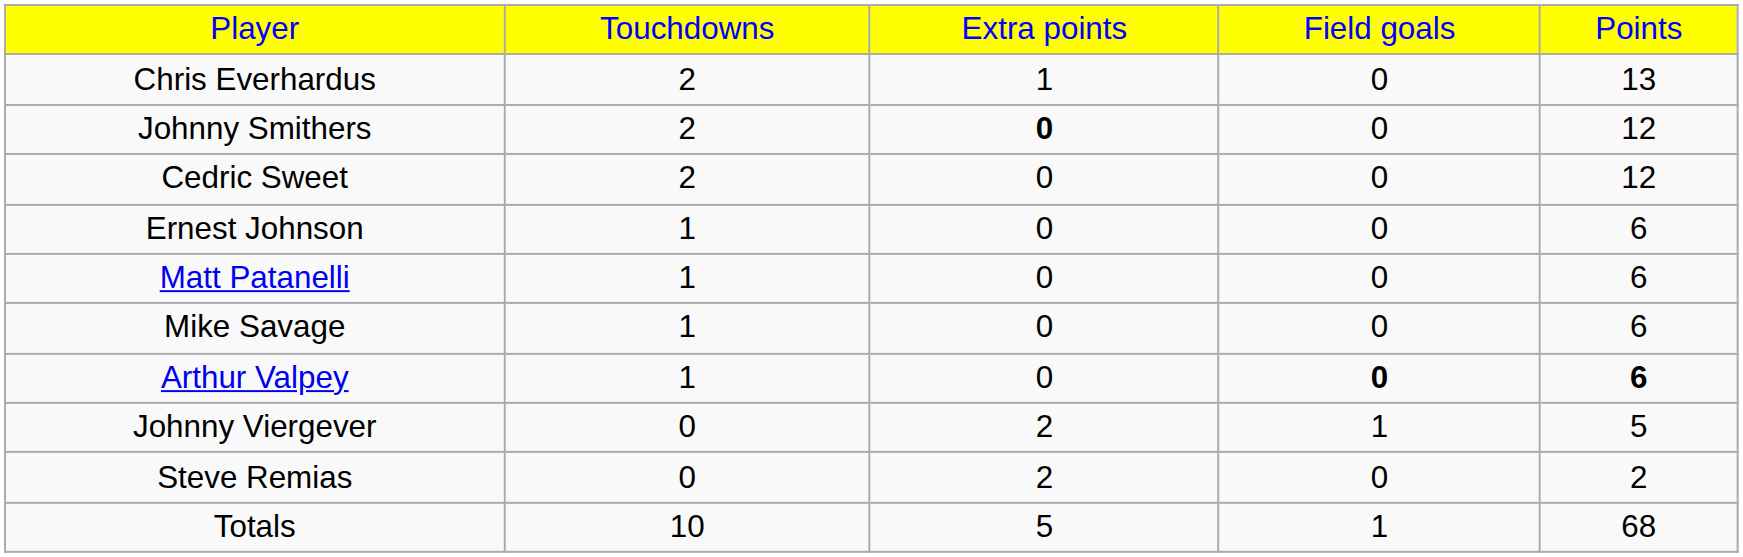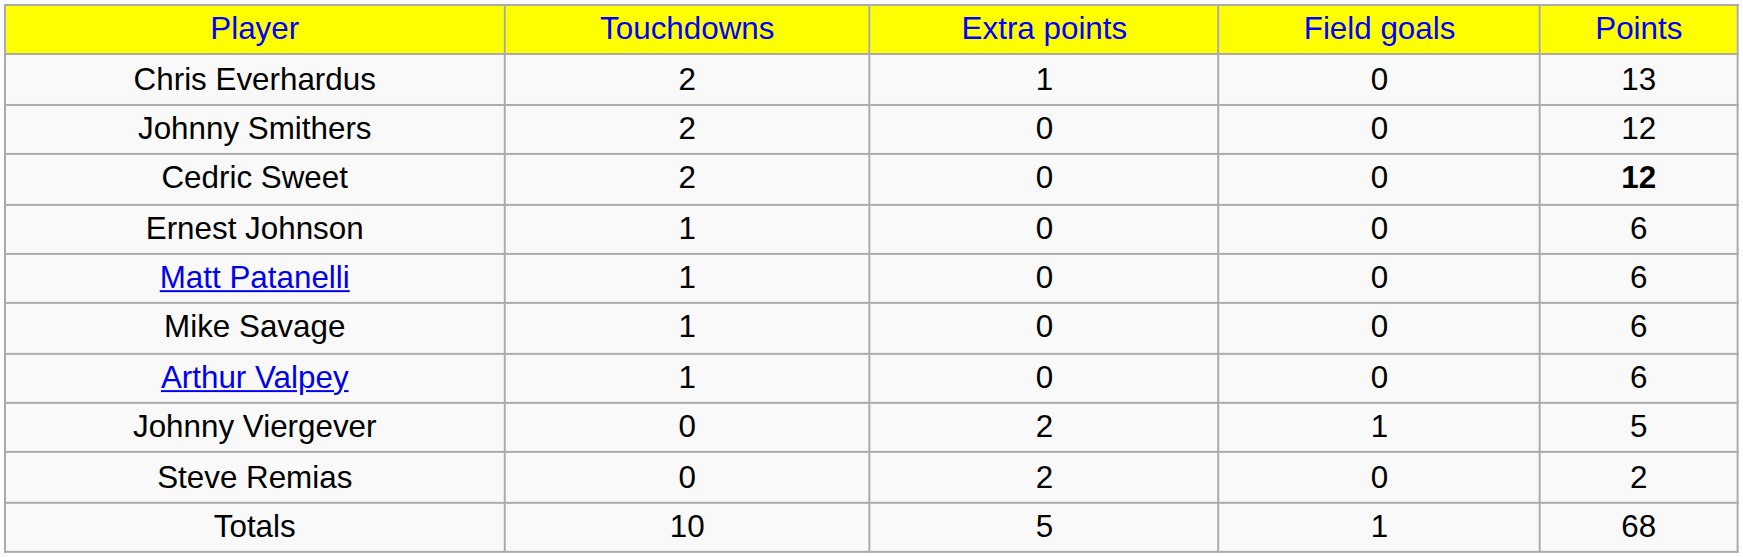(1044, 128) bold -> (1044, 128) normal
(1639, 178) normal -> (1639, 178) bold
(1380, 377) bold -> (1380, 377) normal
(1639, 377) bold -> (1639, 377) normal
